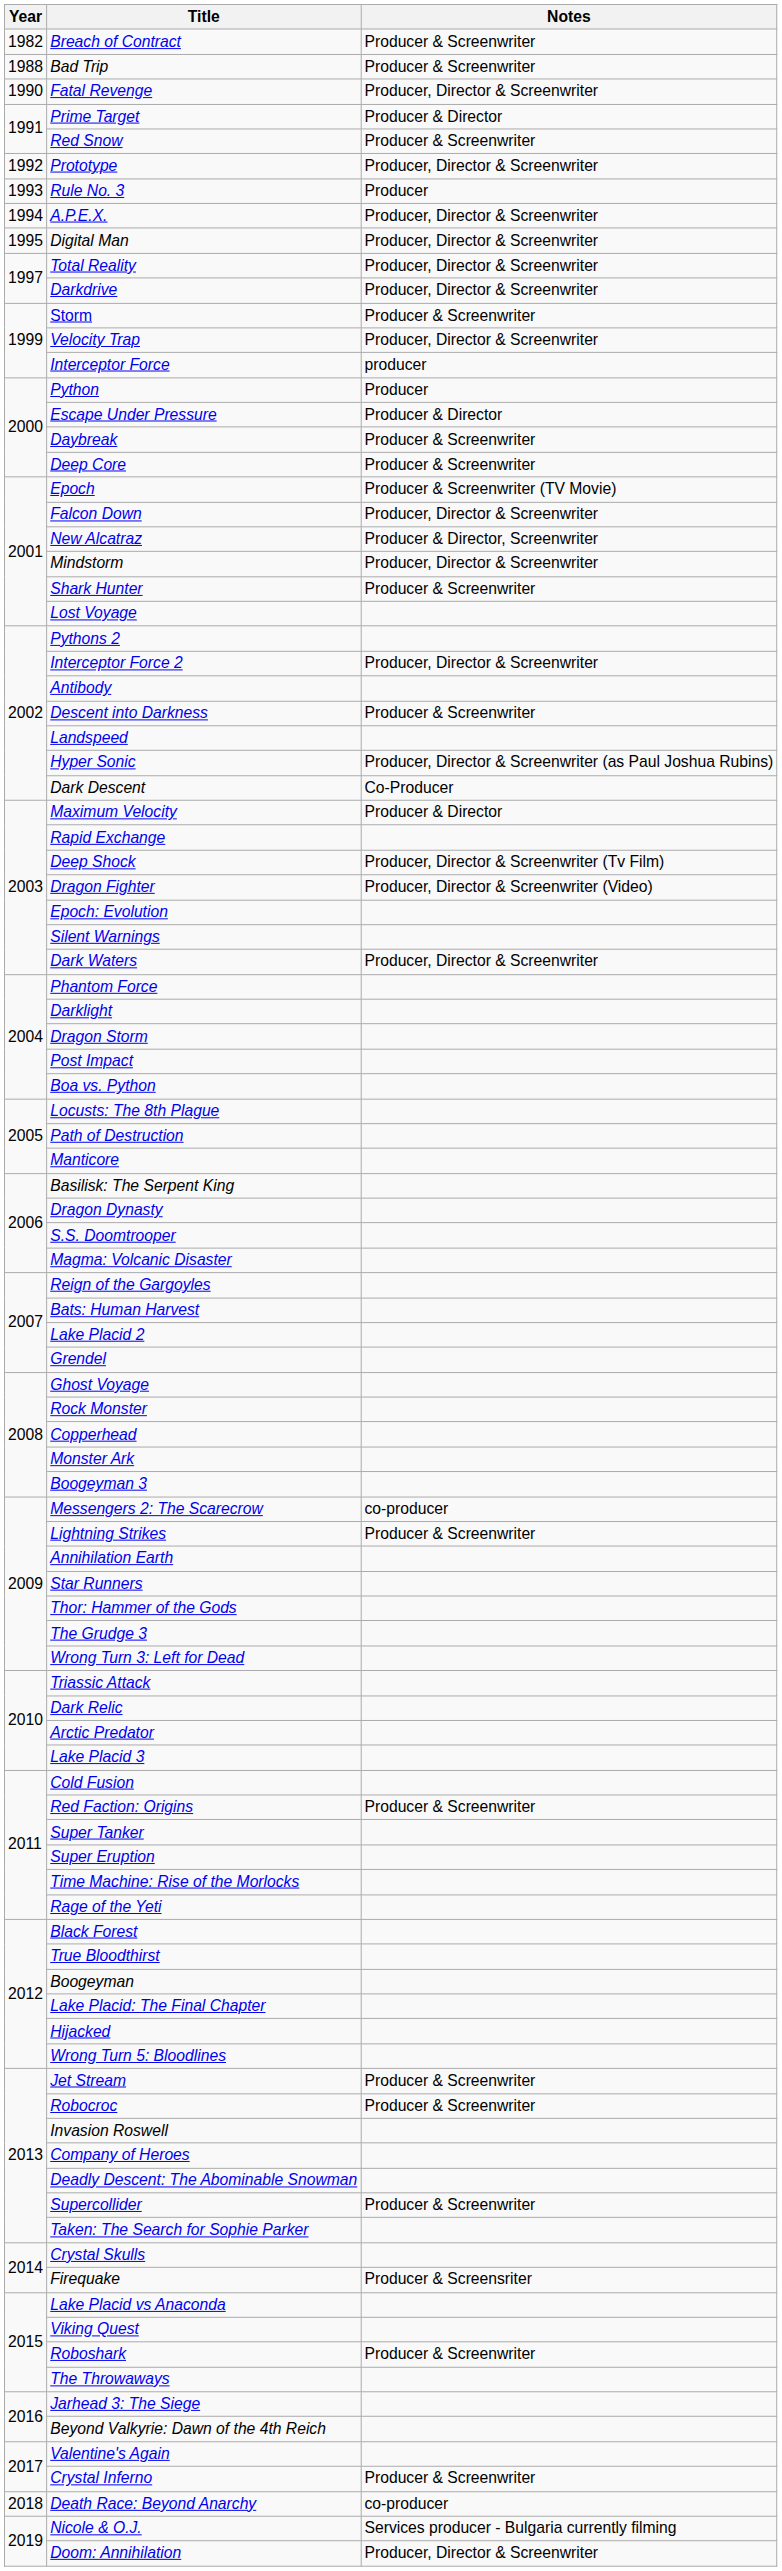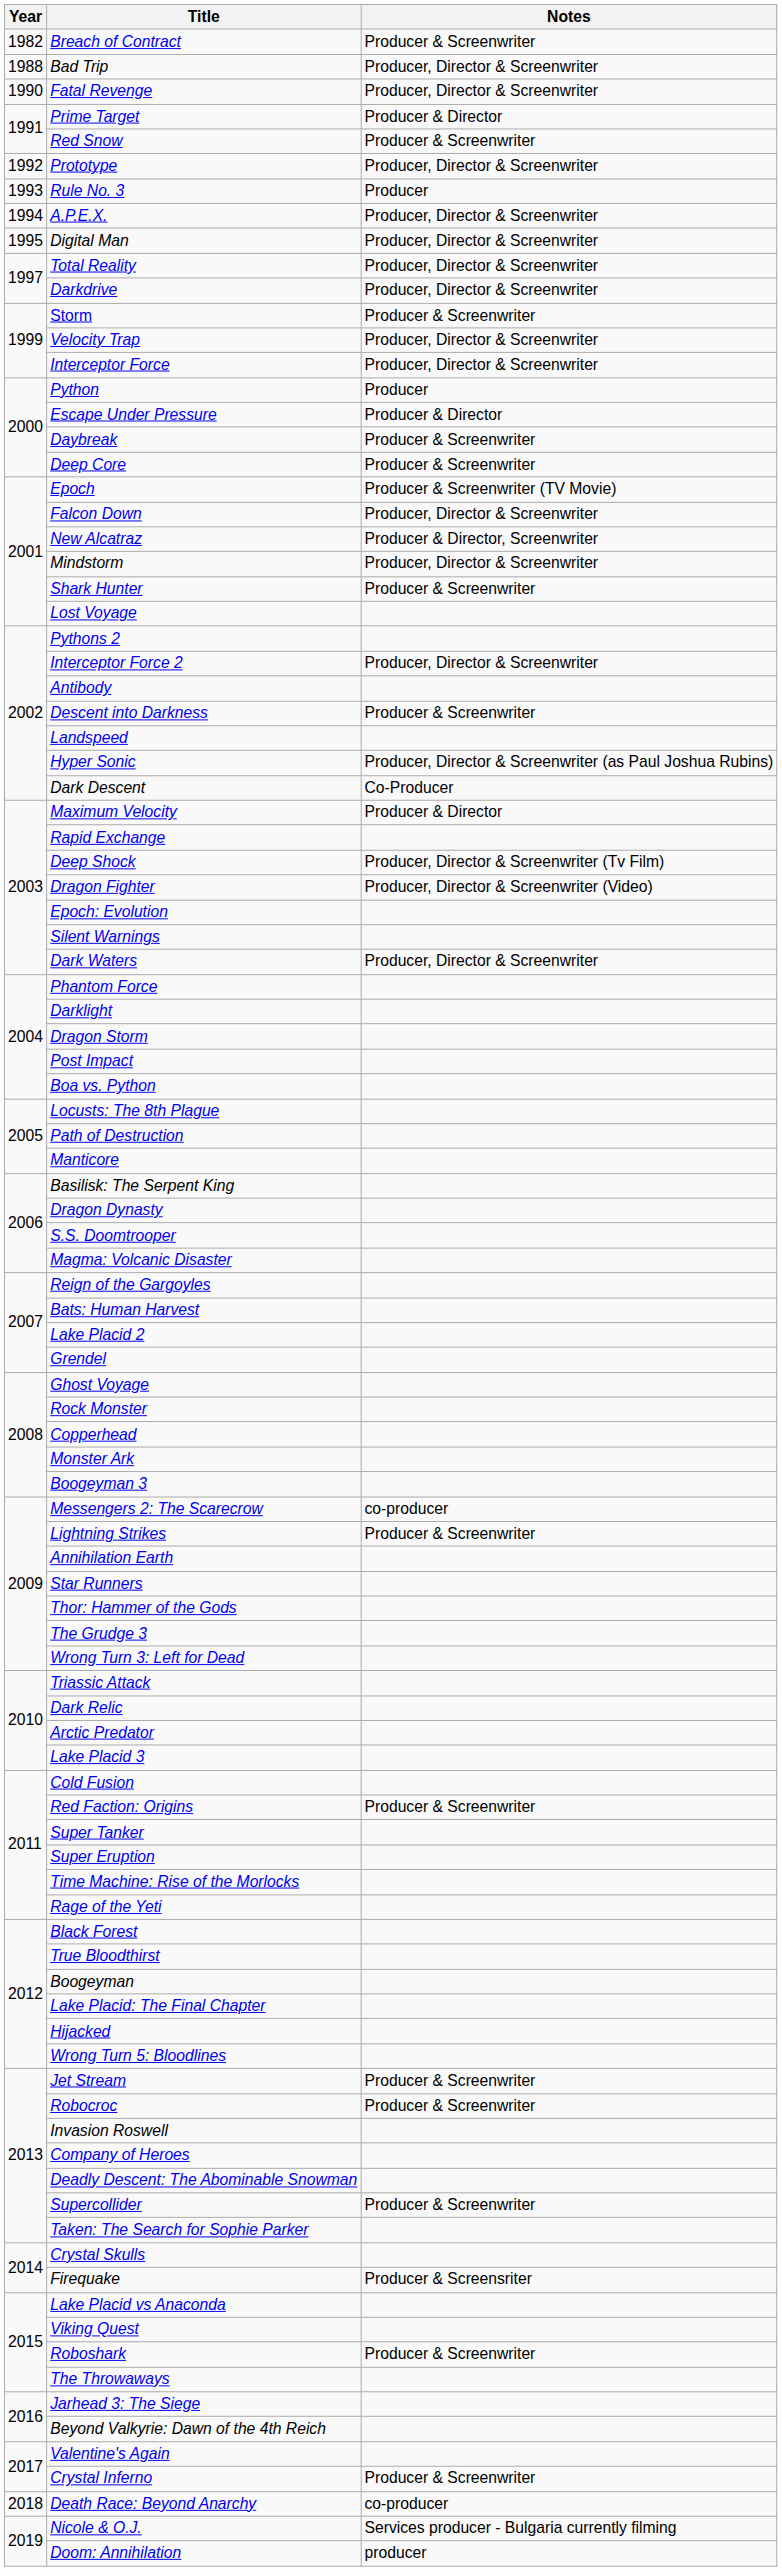(450, 66) Producer & Screenwriter -> (481, 66) Producer, Director & Screenwriter
(395, 365) producer -> (481, 365) Producer, Director & Screenwriter
(481, 2553) Producer, Director & Screenwriter -> (395, 2553) producer
